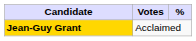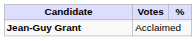(44, 28) gold background -> (44, 28) no background
